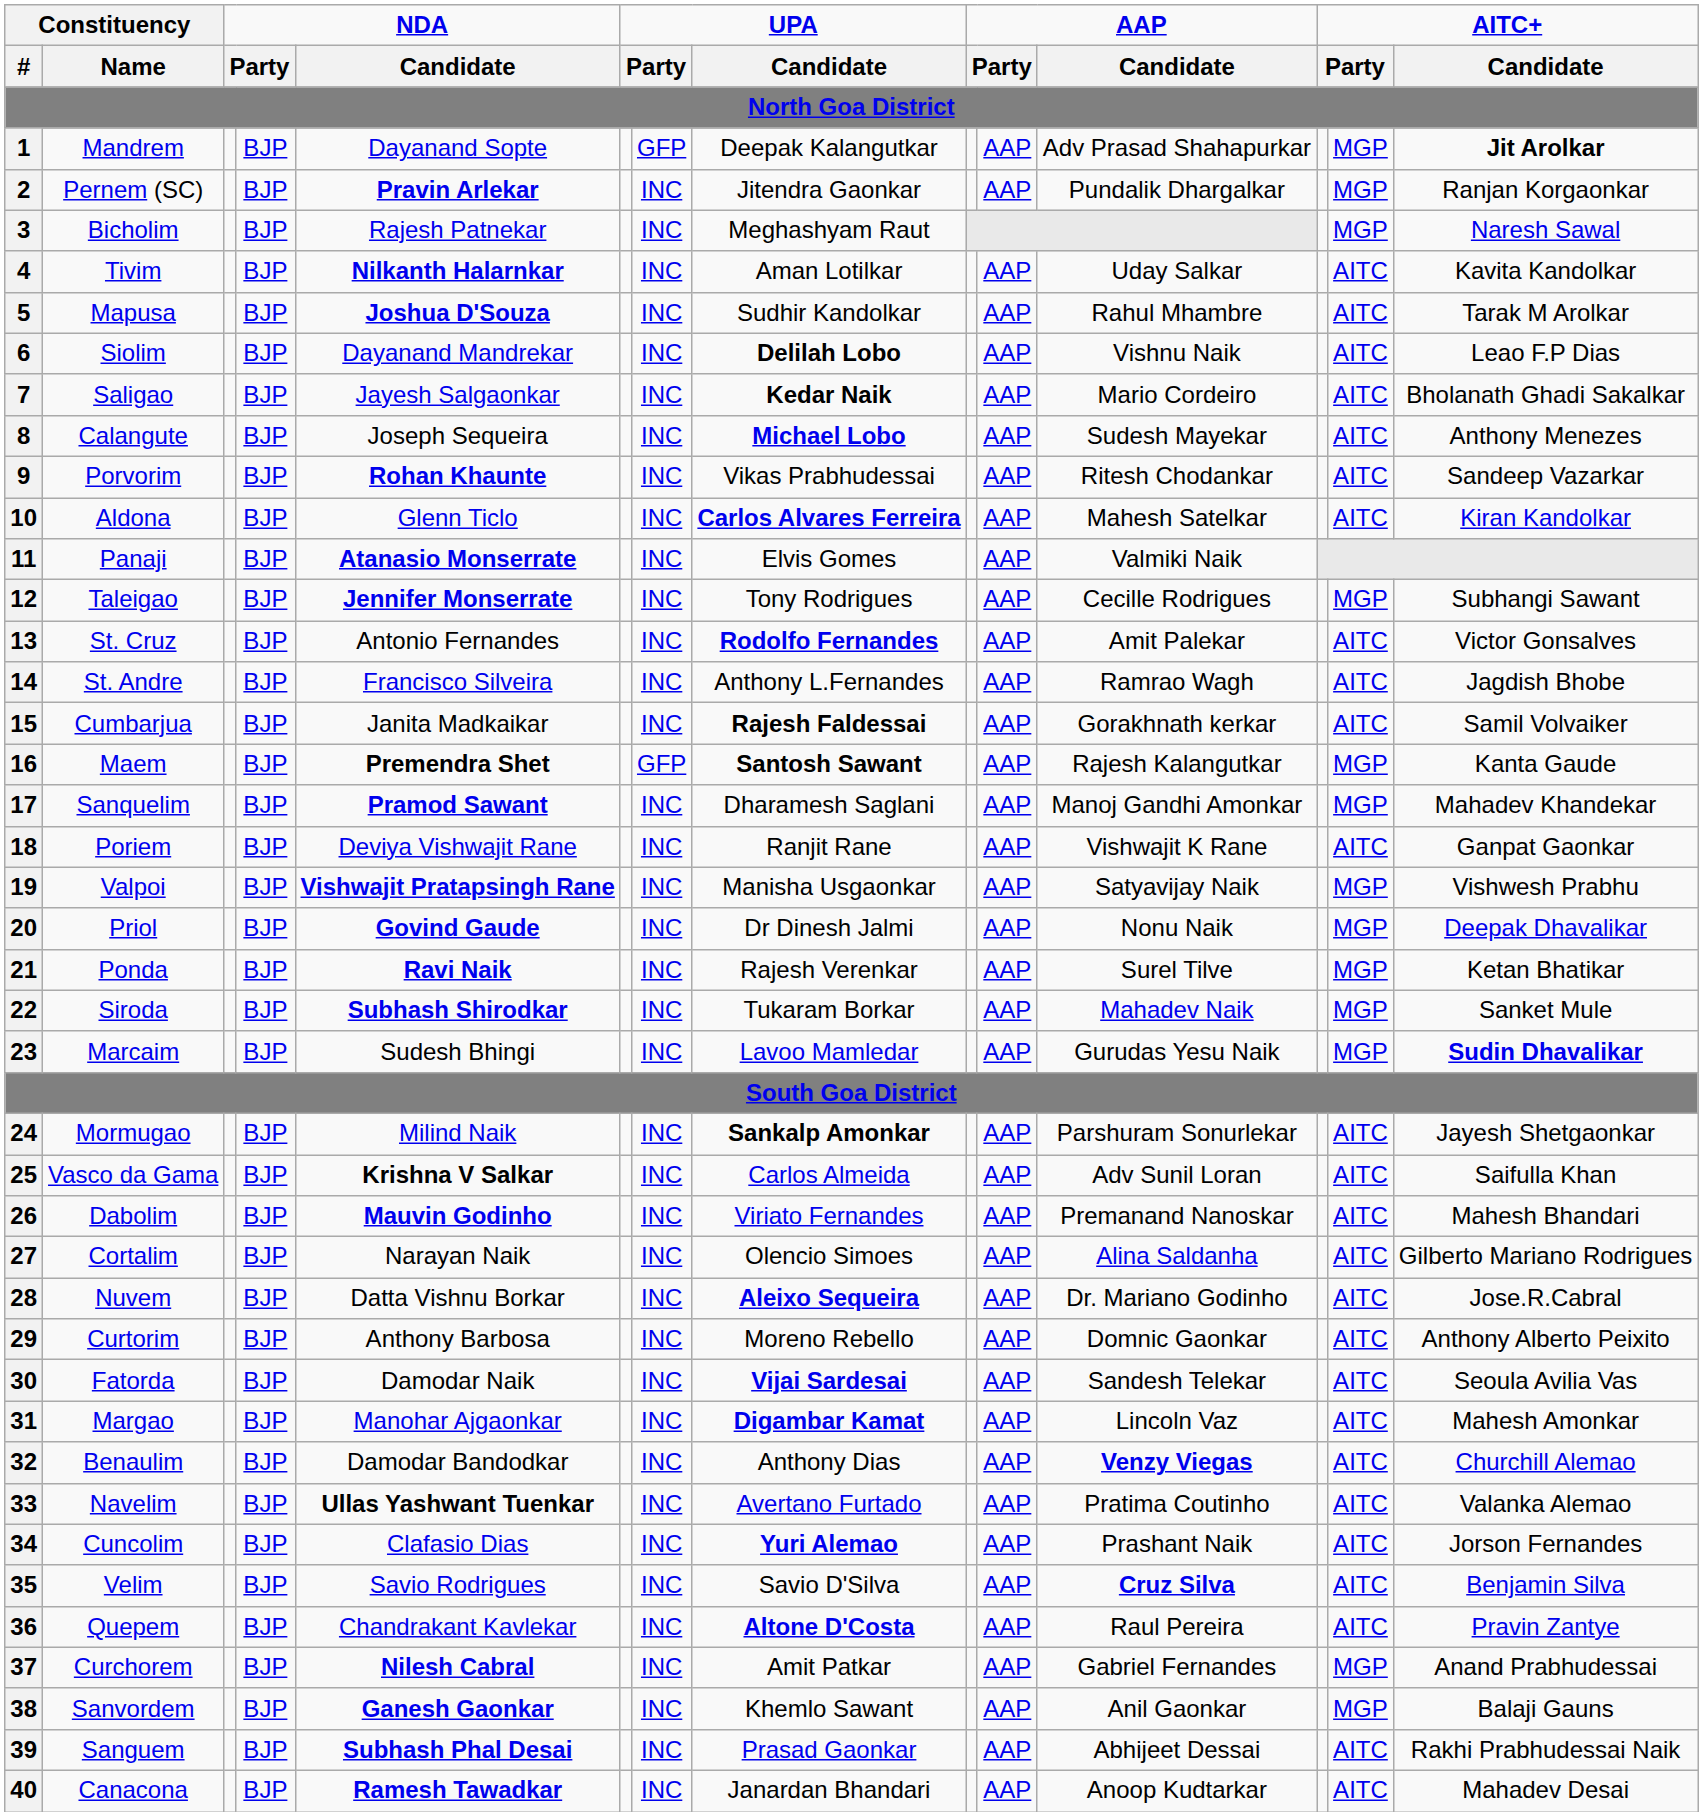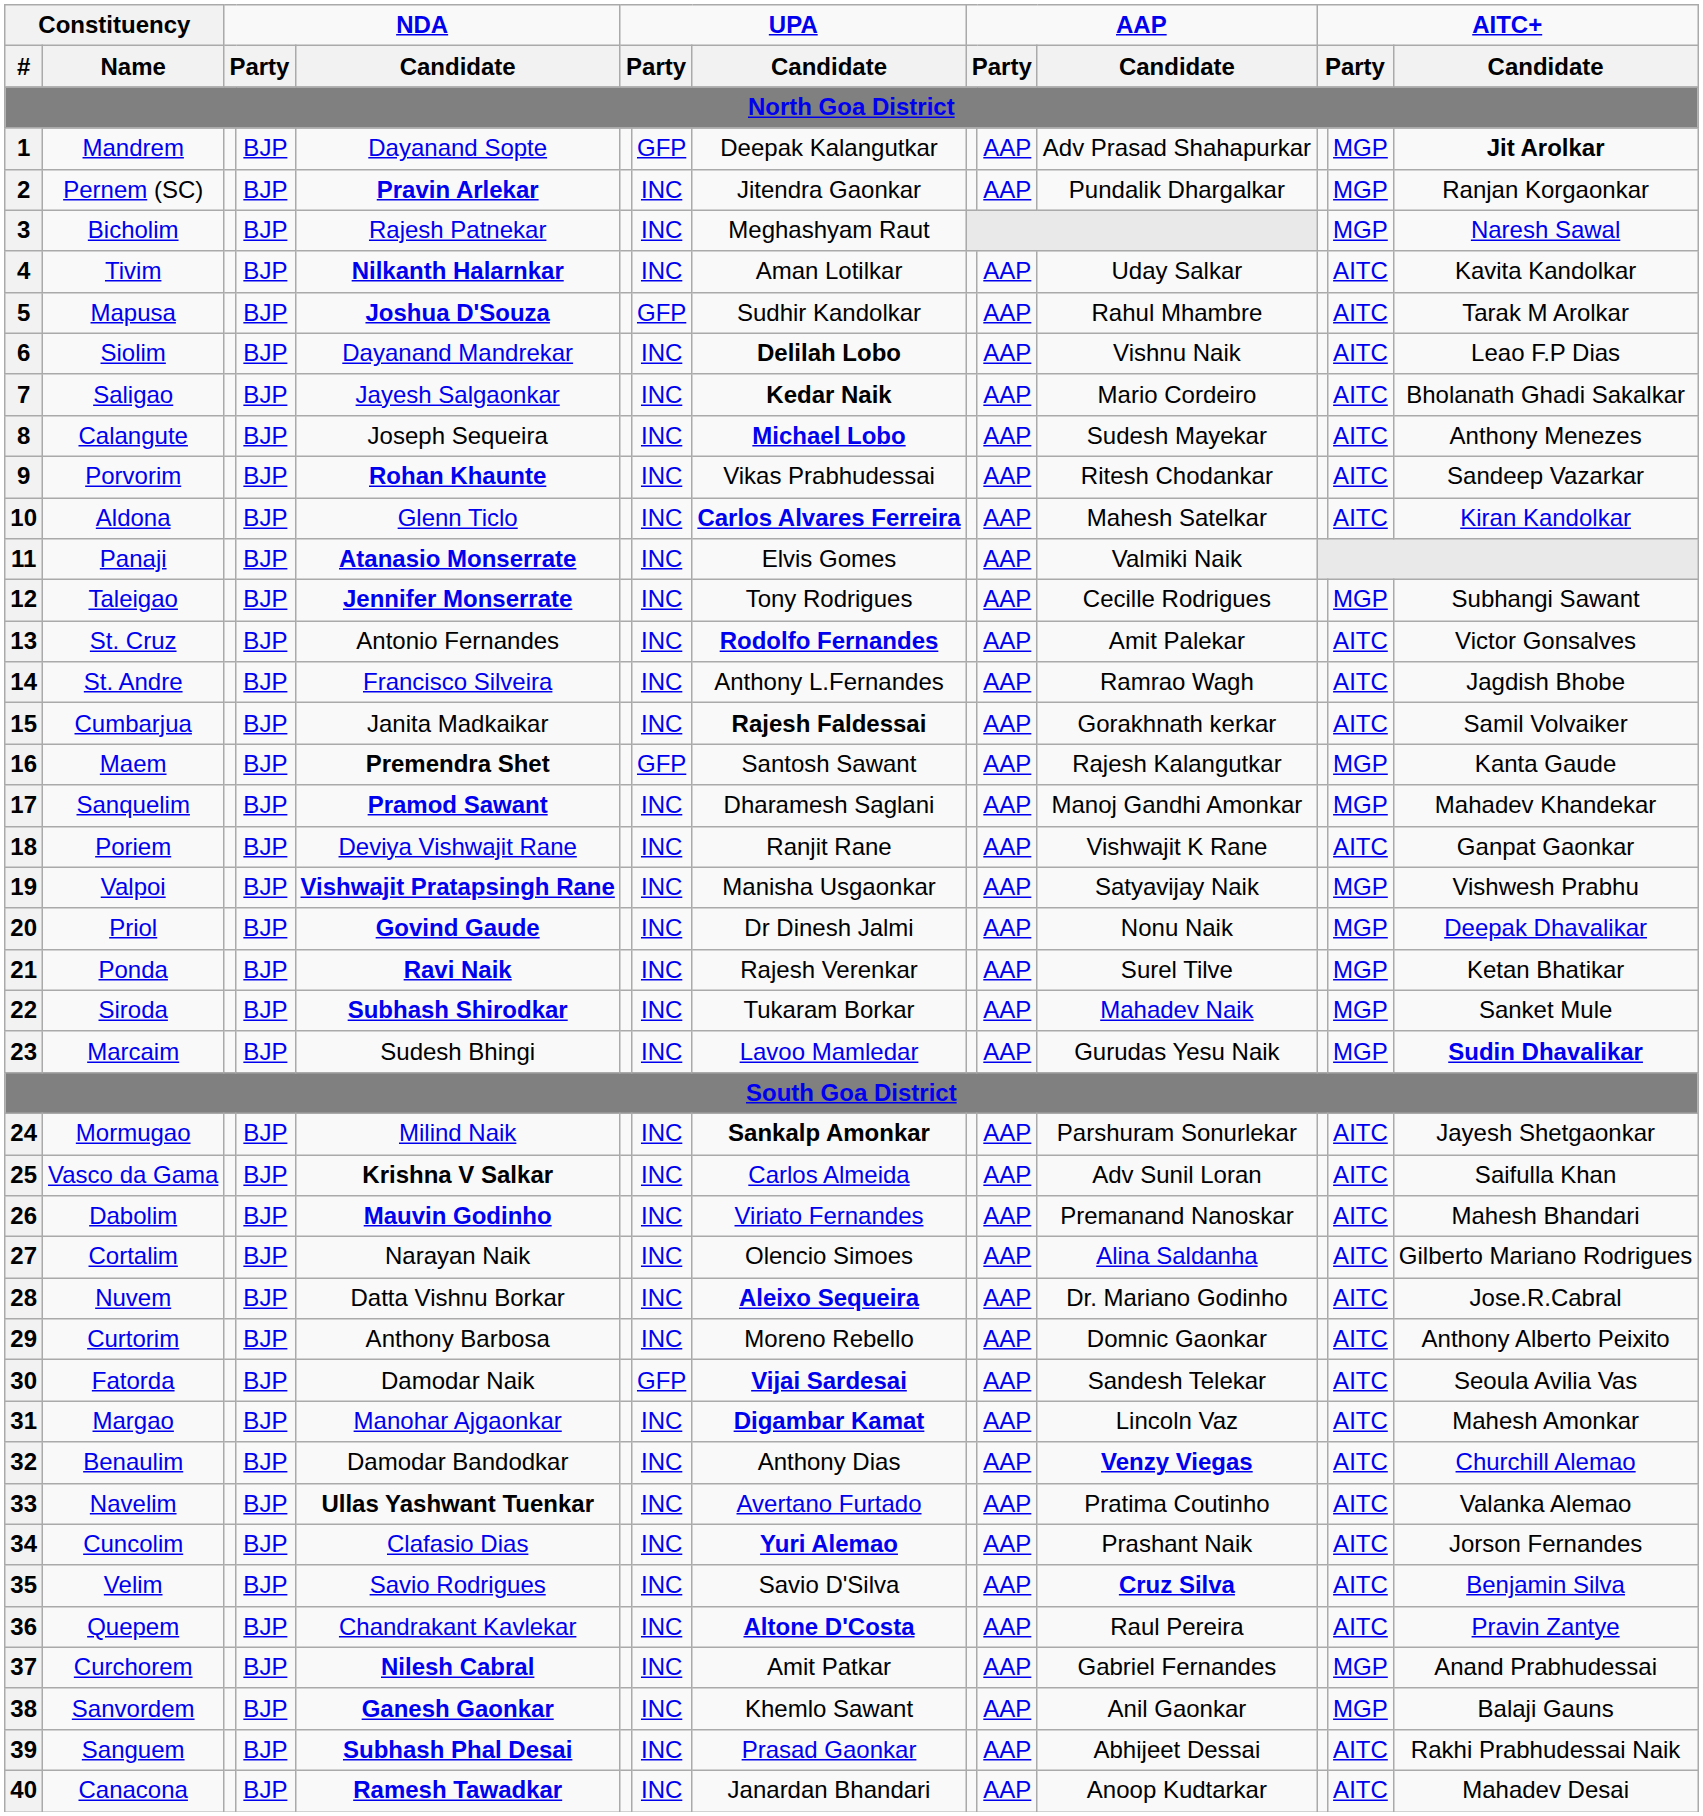(662, 312) INC -> (662, 312) GFP
(829, 764) bold -> (829, 764) normal
(662, 1380) INC -> (662, 1380) GFP
